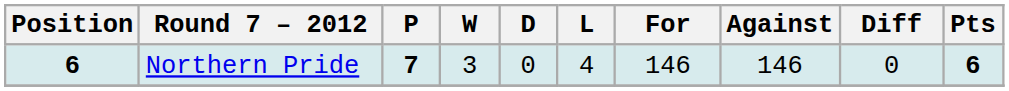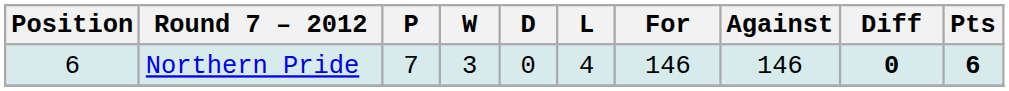(72, 65) bold -> (72, 65) normal
(411, 65) bold -> (411, 65) normal
(892, 65) normal -> (892, 65) bold
